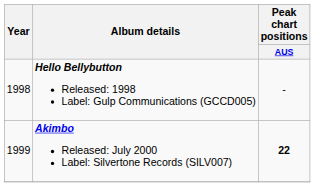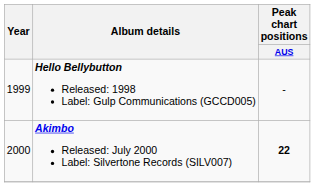(19, 89) 1998 -> (19, 89) 1999
(19, 151) 1999 -> (19, 151) 2000
